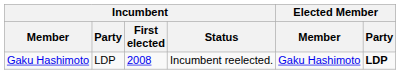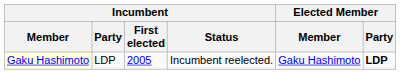(48, 60) no background -> (48, 60) lightyellow background
(139, 60) 2008 -> (139, 60) 2005
